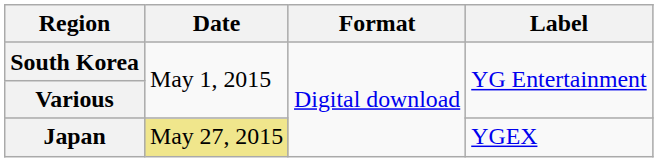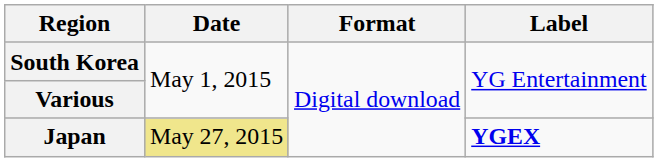(504, 136) normal -> (506, 136) bold
